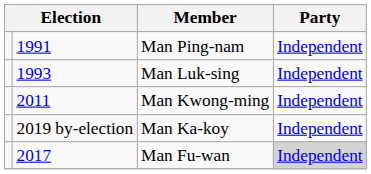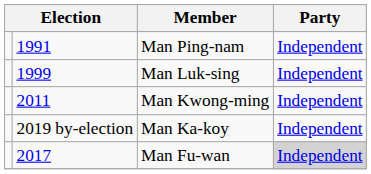(34, 73) 1993 -> (34, 73) 1999
